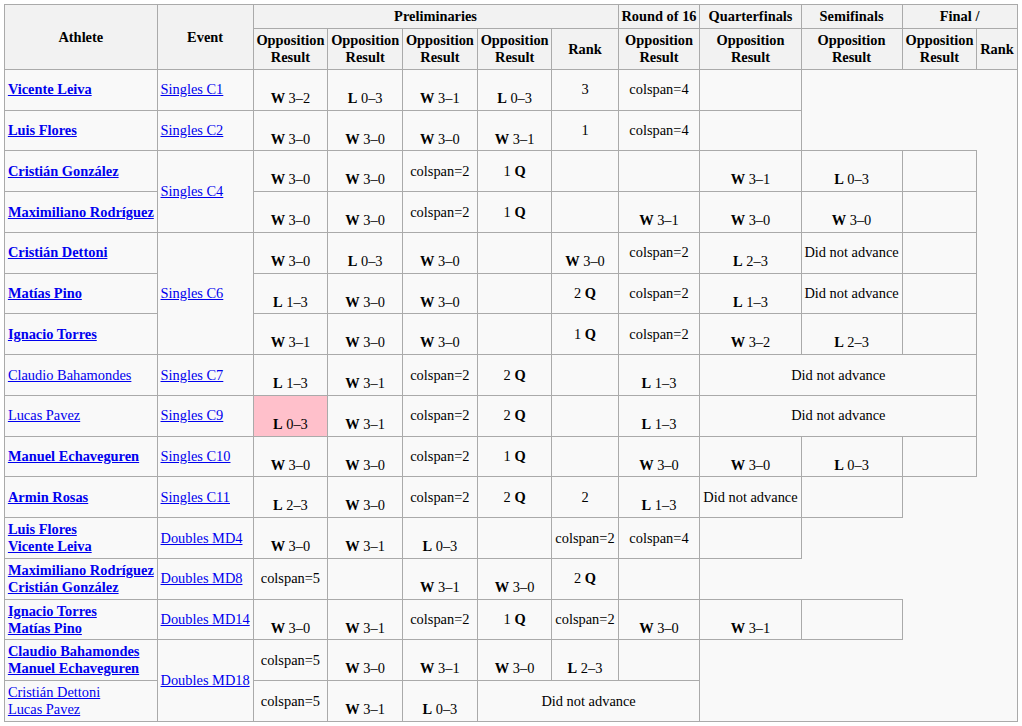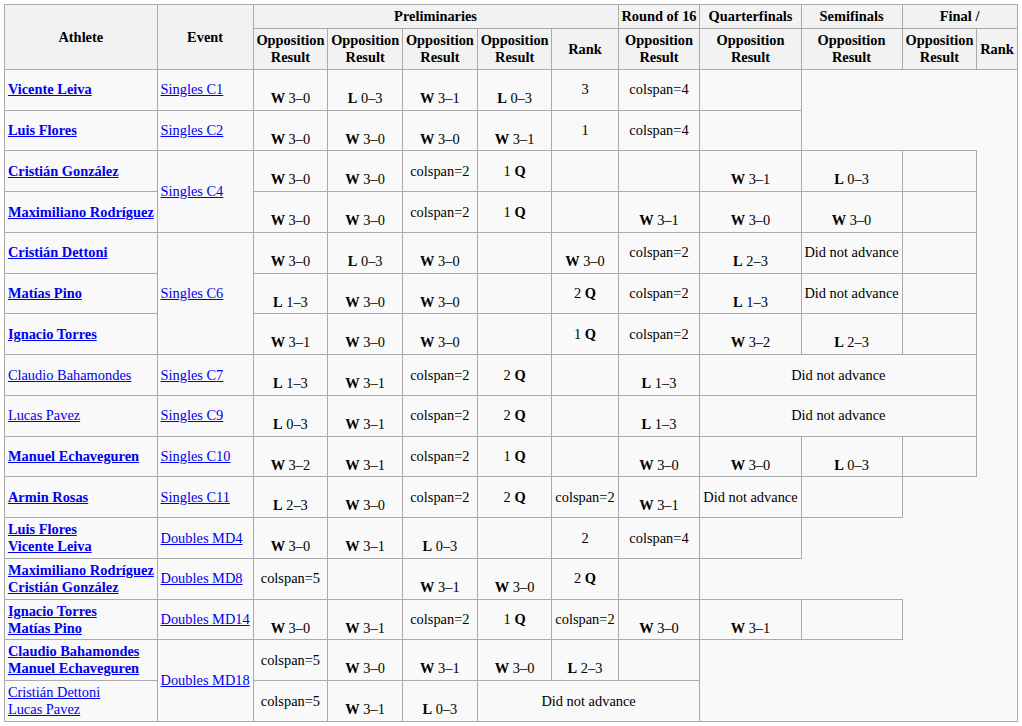(290, 98) W 3–2 -> (290, 98) W 3–0
(290, 424) pink background -> (290, 424) no background
(290, 465) W 3–0 -> (290, 465) W 3–2
(365, 465) W 3–0 -> (365, 465) W 3–1
(585, 497) 2 -> (585, 497) colspan=2
(659, 505) L 1–3 -> (659, 505) W 3–1
(585, 538) colspan=2 -> (585, 538) 2
